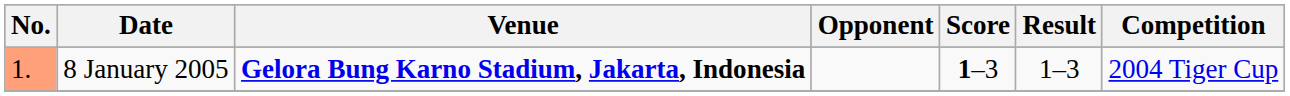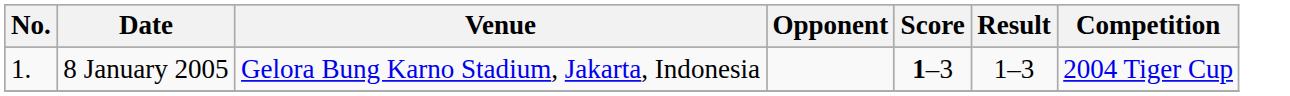(21, 68) lightsalmon background -> (21, 68) no background
(523, 68) bold -> (501, 68) normal
